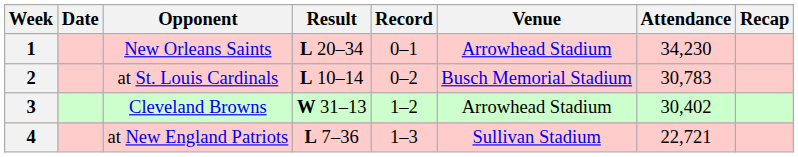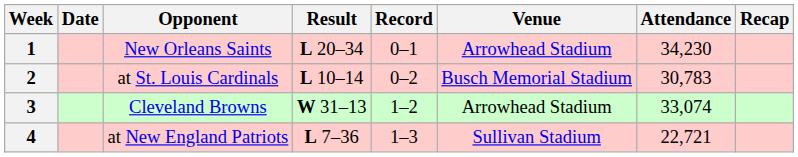(686, 107) 30,402 -> (686, 107) 33,074
